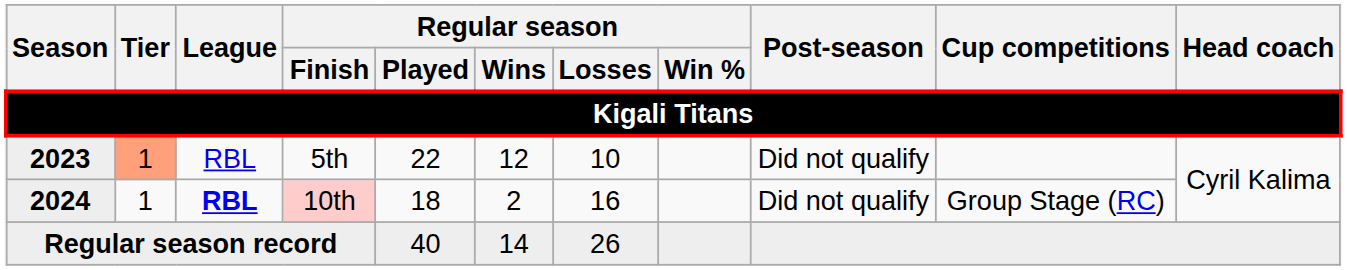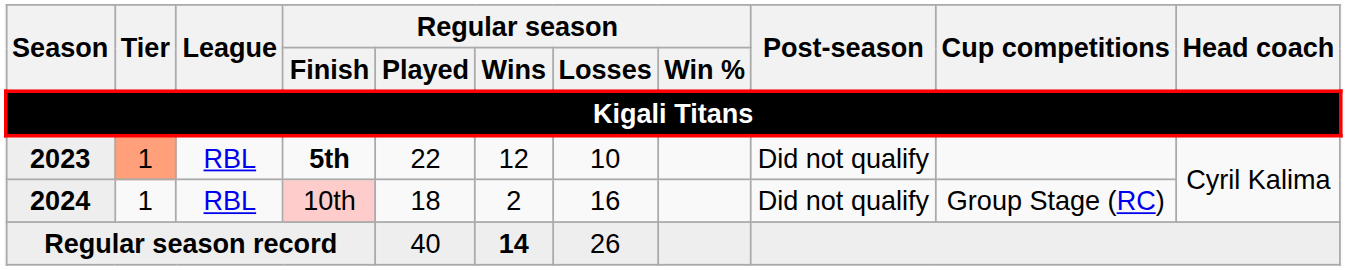(330, 159) normal -> (330, 159) bold
(230, 201) bold -> (230, 201) normal
(514, 244) normal -> (514, 244) bold
